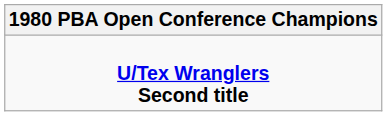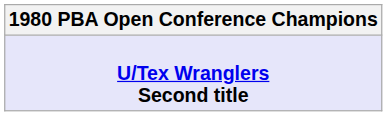(193, 83) no background -> (193, 83) lavender background
